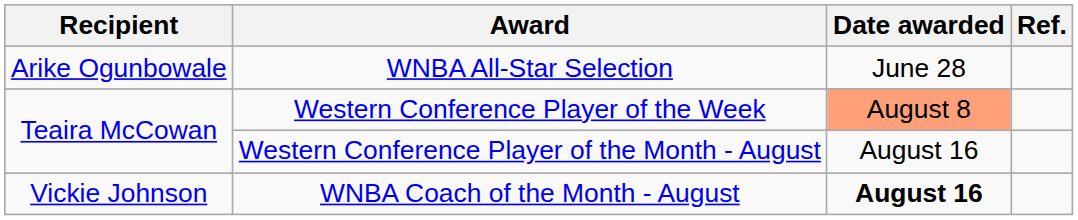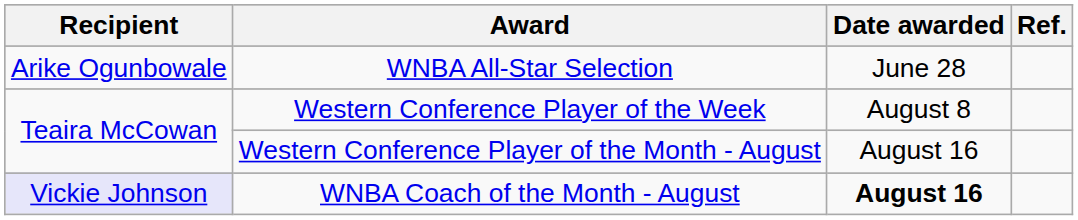(919, 109) lightsalmon background -> (919, 109) no background
(119, 192) no background -> (119, 192) lavender background
